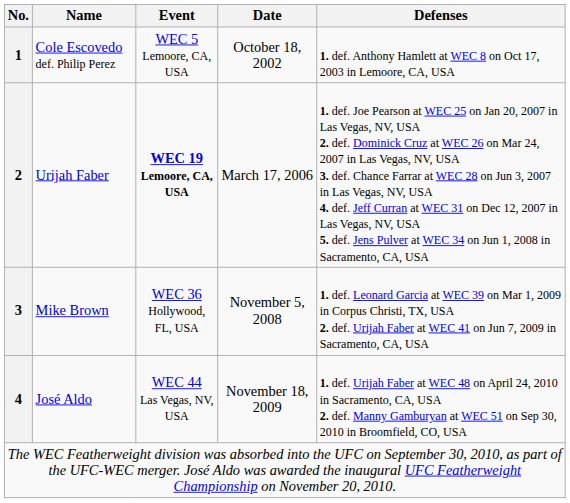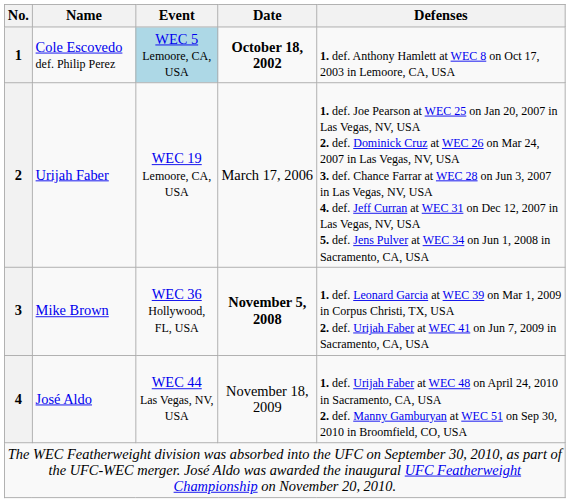(177, 54) no background -> (177, 54) lightblue background
(267, 54) normal -> (267, 54) bold
(177, 174) bold -> (177, 174) normal
(267, 311) normal -> (267, 311) bold
